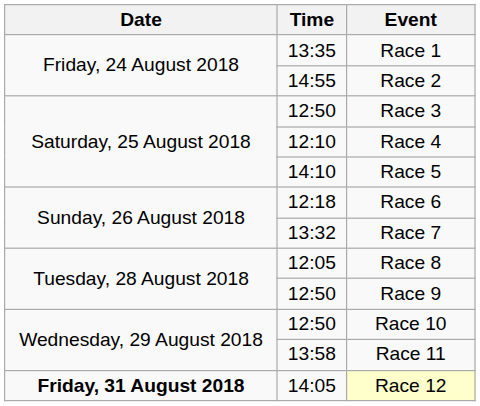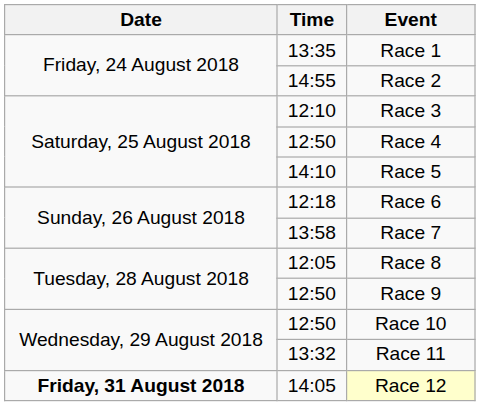(312, 111) 12:50 -> (312, 111) 12:10
(312, 141) 12:10 -> (312, 141) 12:50
(312, 232) 13:32 -> (312, 232) 13:58
(312, 354) 13:58 -> (312, 354) 13:32
